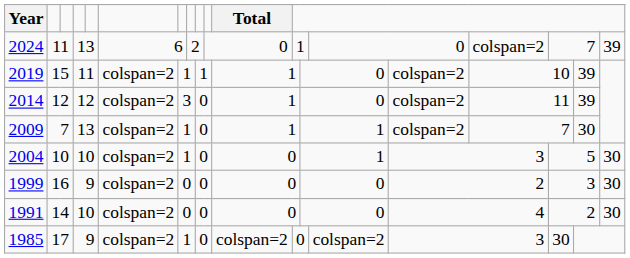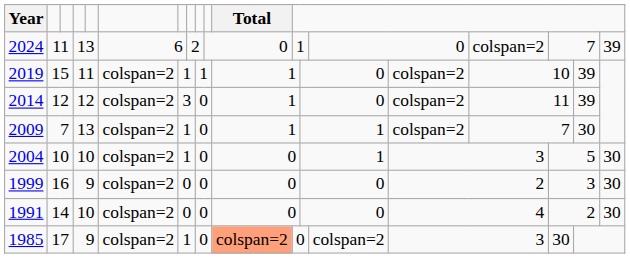(252, 239) no background -> (252, 239) lightsalmon background
